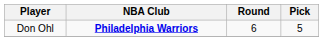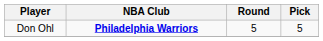(254, 28) 6 -> (254, 28) 5
